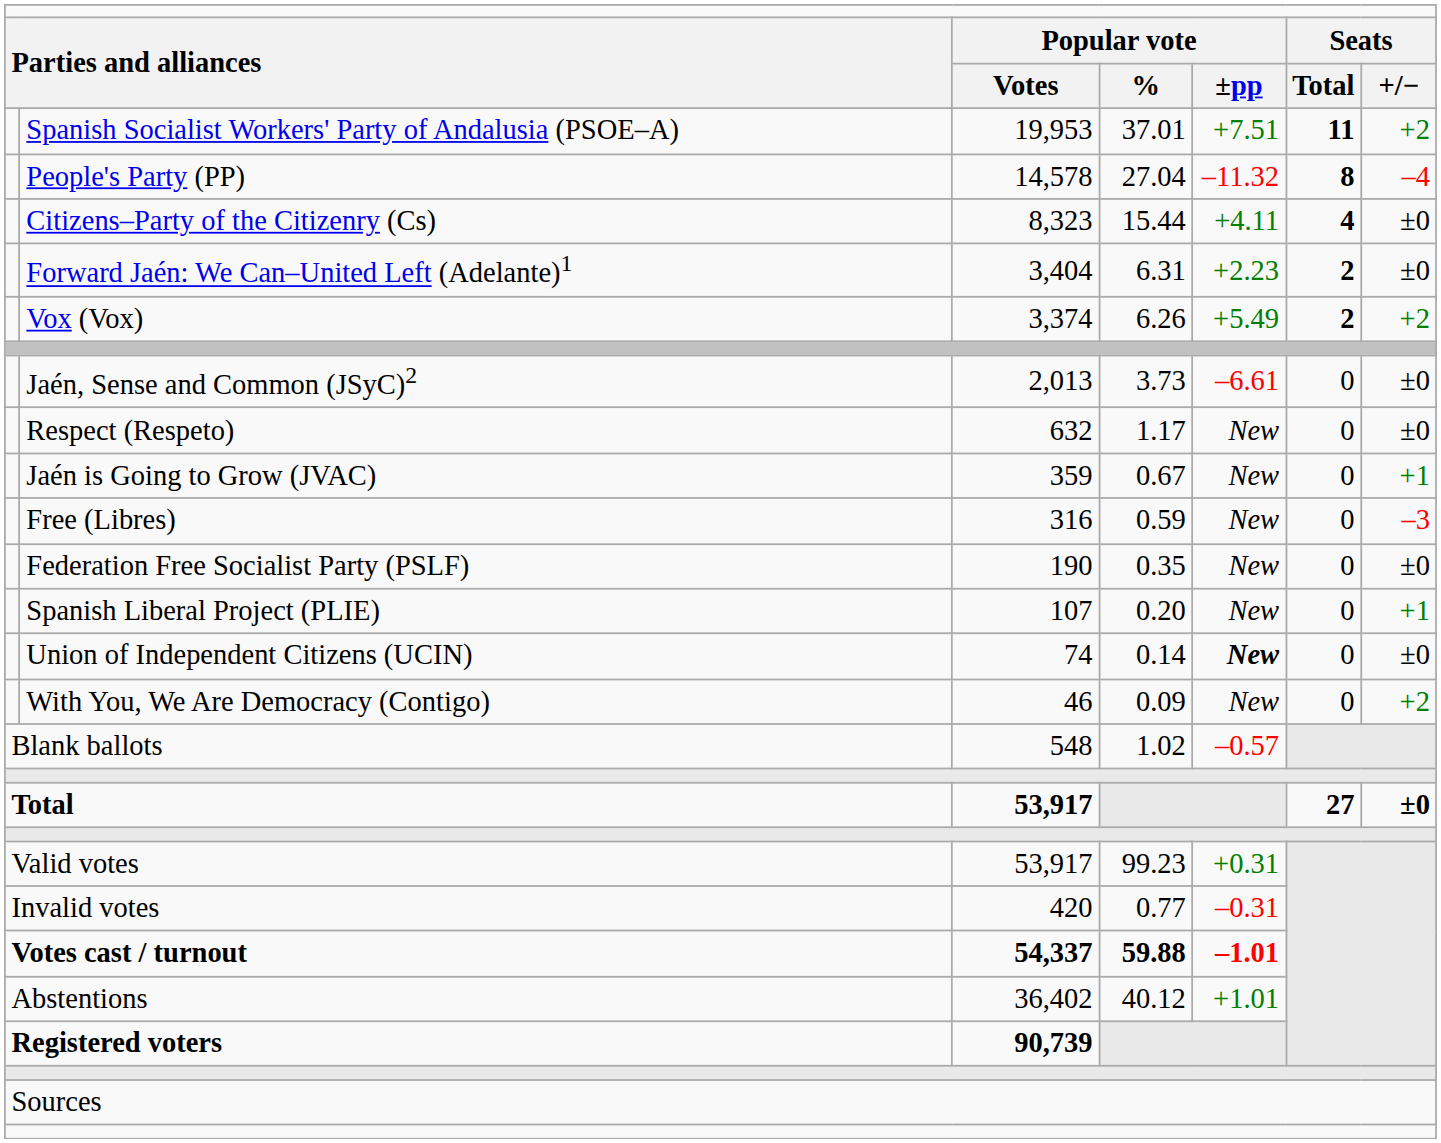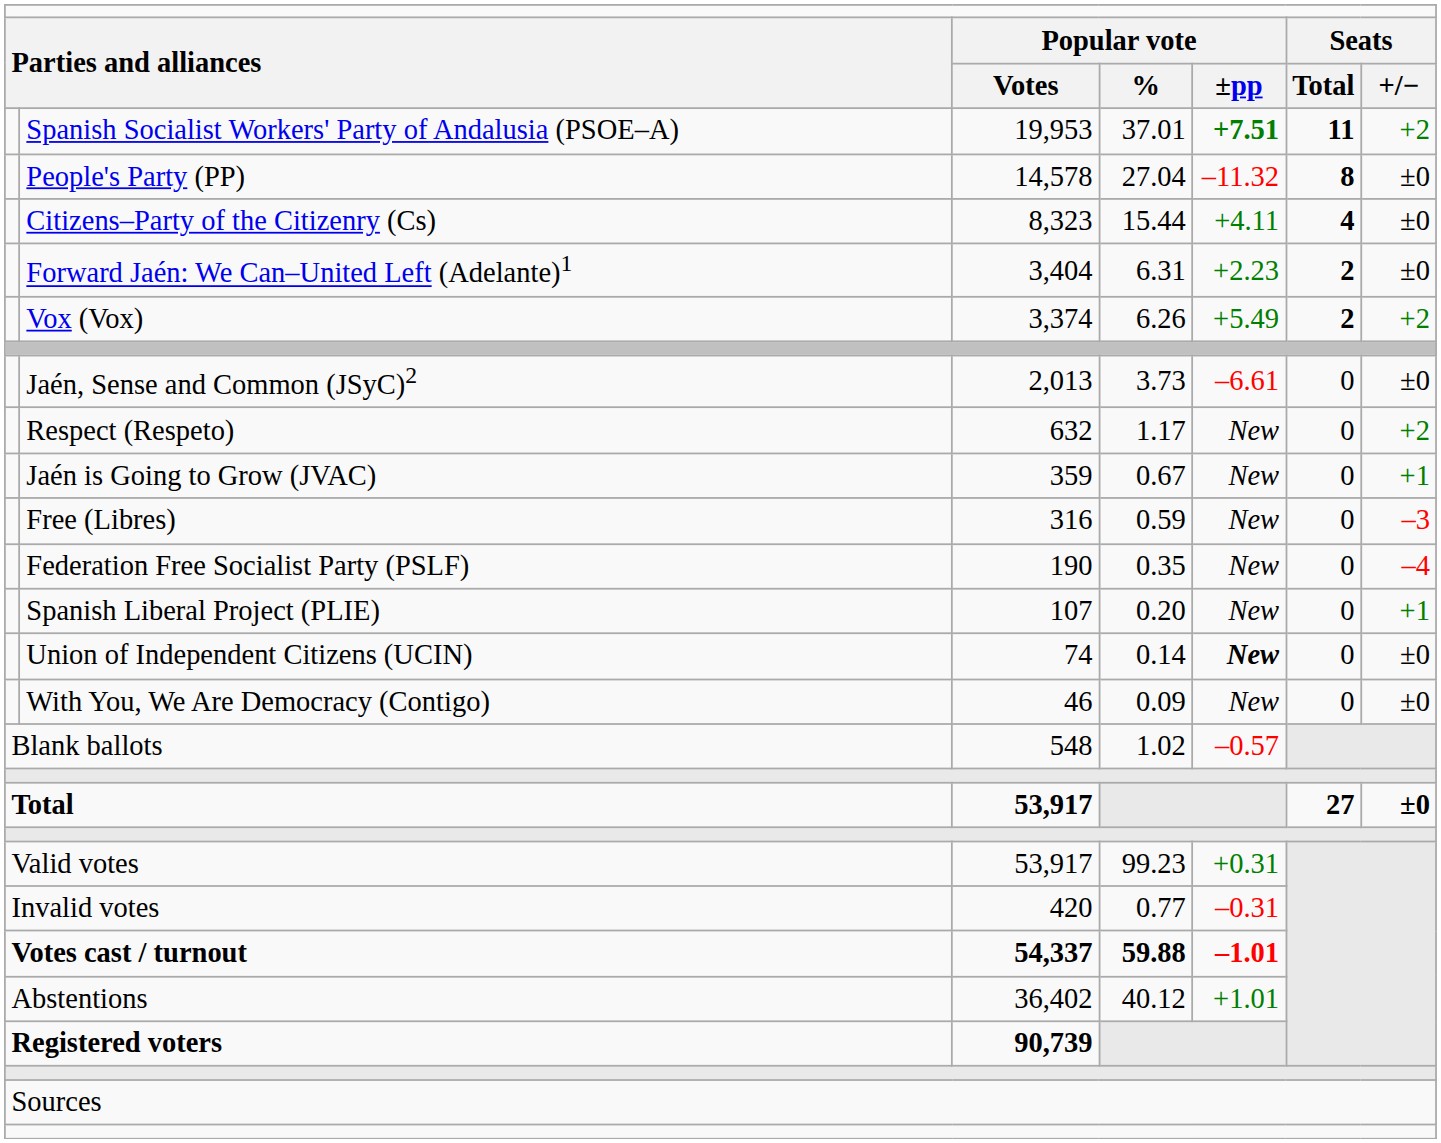(1246, 130) normal -> (1246, 130) bold
(1416, 175) –4 -> (1415, 175) ±0
(1415, 430) ±0 -> (1415, 430) +2
(1415, 565) ±0 -> (1416, 565) –4
(1415, 701) +2 -> (1415, 701) ±0
